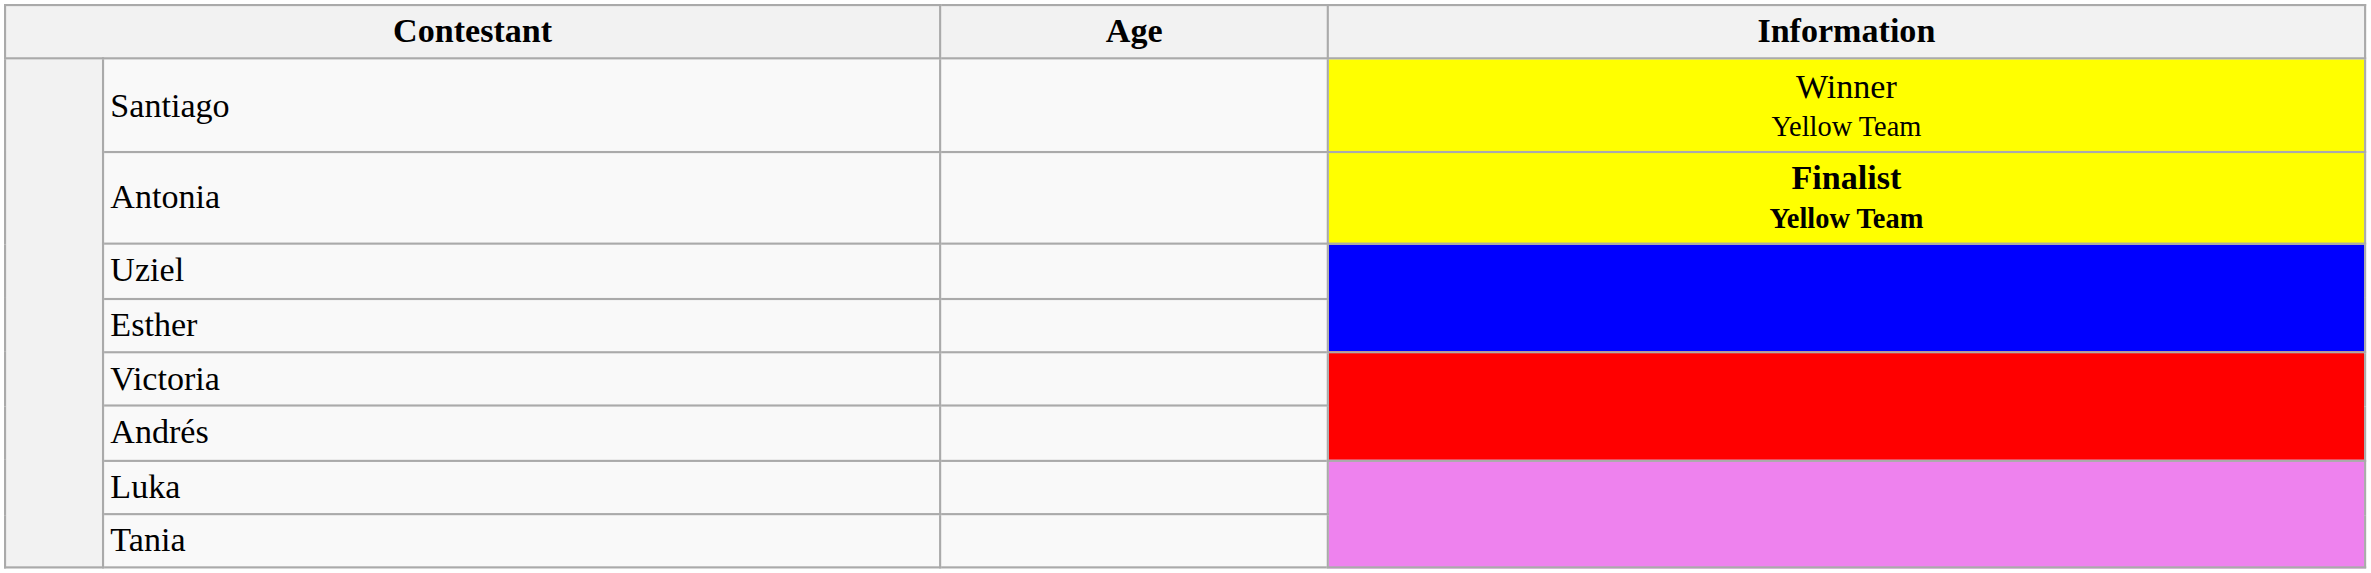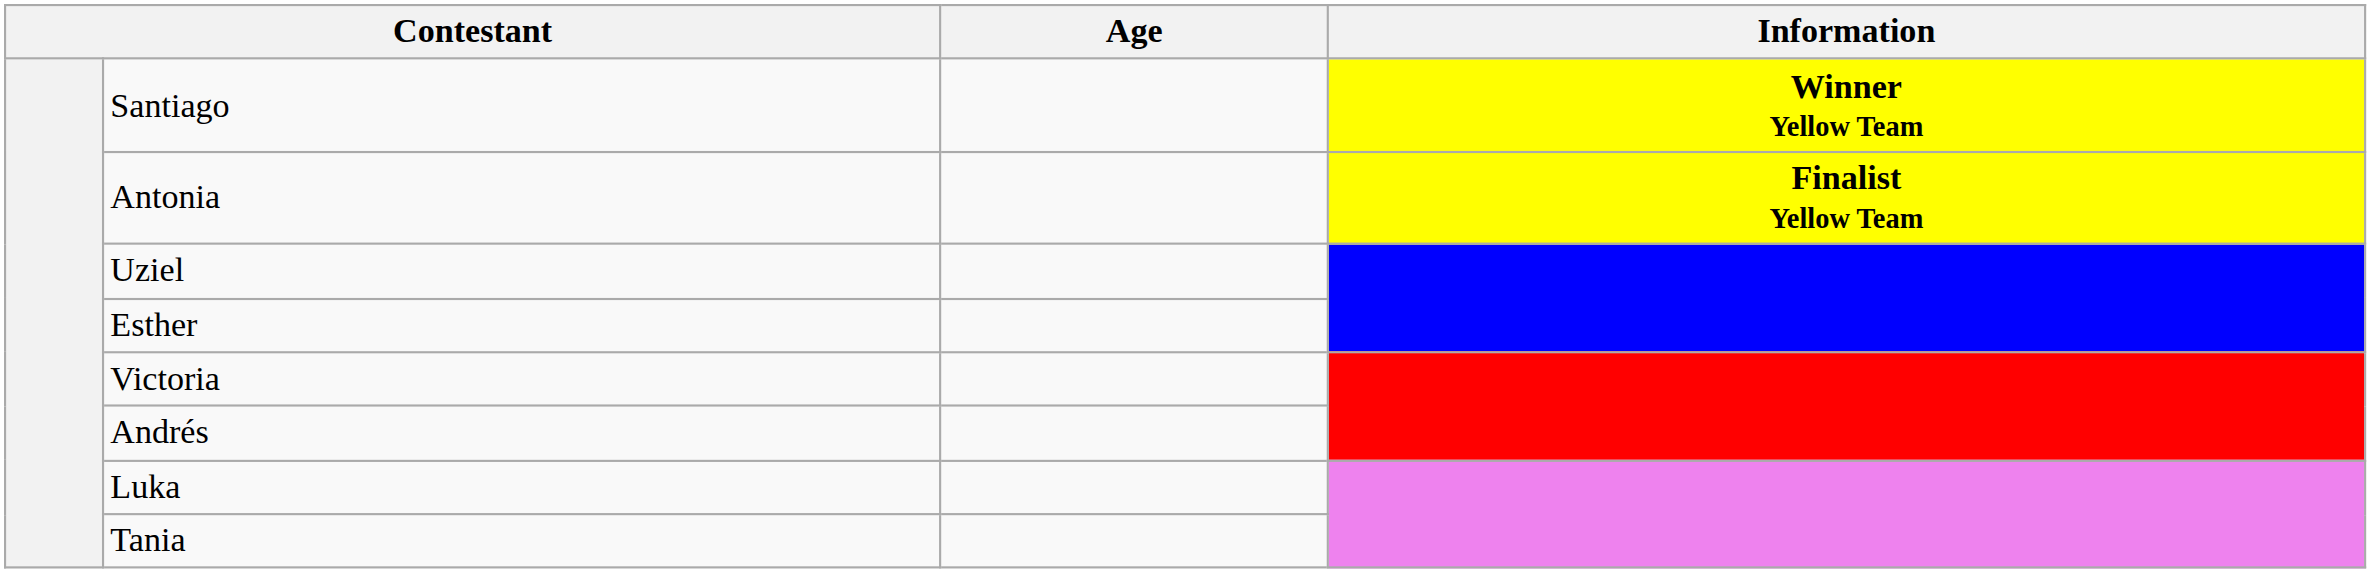(1846, 104) normal -> (1846, 104) bold
